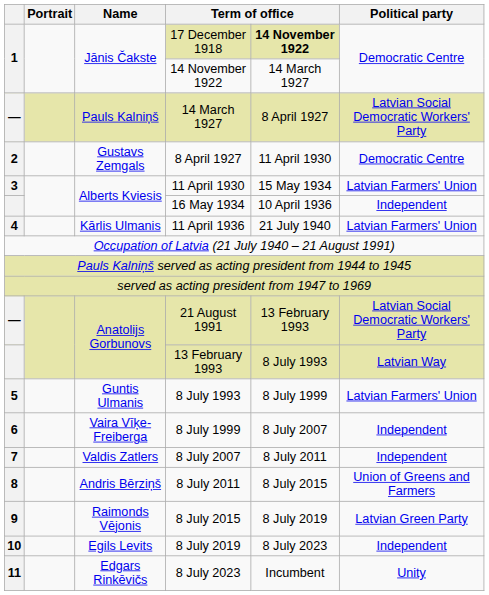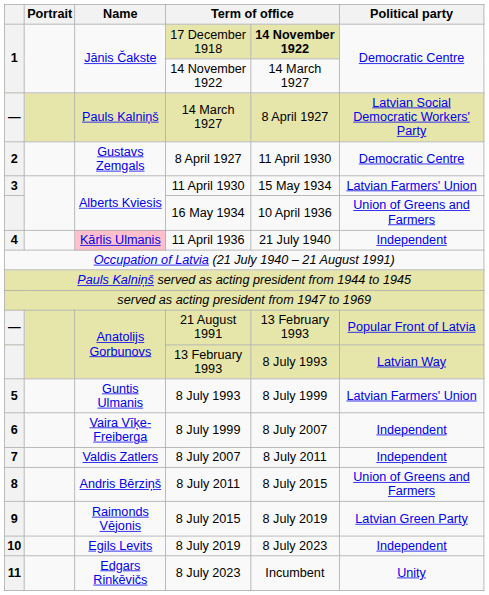(412, 205) Independent -> (412, 213) Union of Greens and Farmers
(120, 225) no background -> (120, 240) pink background
(412, 225) Latvian Farmers' Union -> (412, 240) Independent
(412, 320) Latvian Social Democratic Workers' Party -> (412, 327) Popular Front of Latvia
